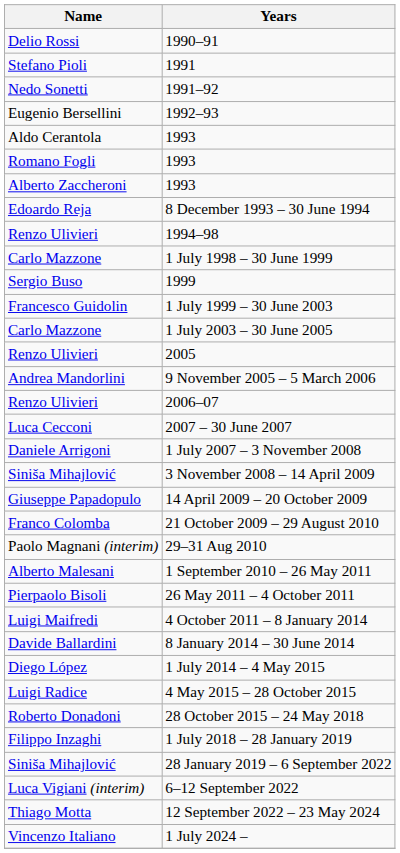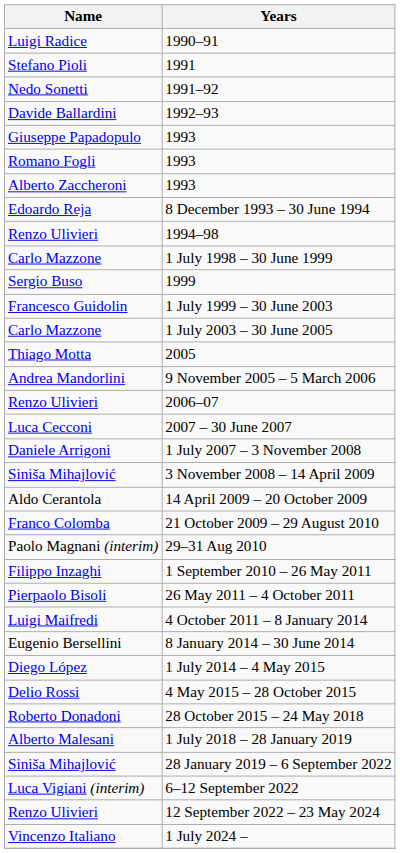(44, 40) Delio Rossi -> (47, 40) Luigi Radice
(65, 113) Eugenio Bersellini -> (62, 113) Davide Ballardini
(55, 137) Aldo Cerantola -> (74, 137) Giuseppe Papadopulo
(53, 354) Renzo Ulivieri -> (50, 354) Thiago Motta
(74, 498) Giuseppe Papadopulo -> (55, 498) Aldo Cerantola
(61, 571) Alberto Malesani -> (55, 571) Filippo Inzaghi
(62, 643) Davide Ballardini -> (65, 643) Eugenio Bersellini
(47, 691) Luigi Radice -> (44, 691) Delio Rossi
(55, 739) Filippo Inzaghi -> (61, 739) Alberto Malesani
(50, 812) Thiago Motta -> (53, 812) Renzo Ulivieri
